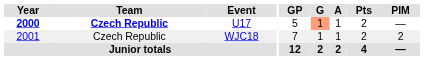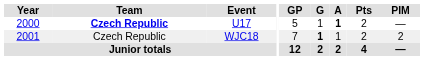(28, 23) bold -> (28, 23) normal
(320, 23) lightsalmon background -> (320, 23) no background
(338, 23) normal -> (338, 23) bold
(320, 36) normal -> (320, 36) bold
